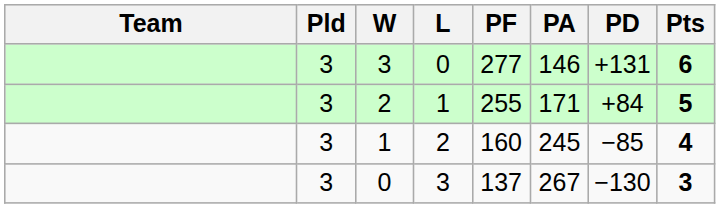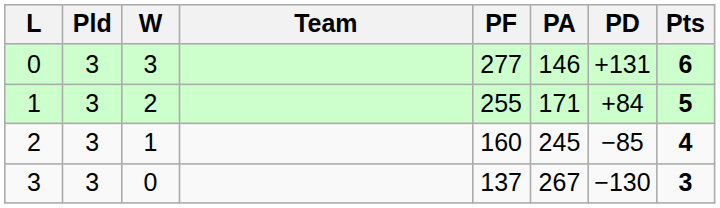columns swapped: (151, 24) <-> (443, 24)
